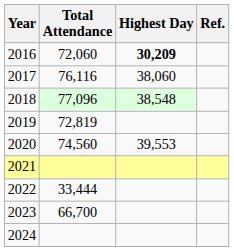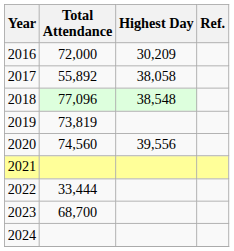(78, 54) 72,060 -> (78, 54) 72,000
(156, 54) bold -> (156, 54) normal
(78, 76) 76,116 -> (78, 76) 55,892
(156, 76) 38,060 -> (156, 76) 38,058
(78, 122) 72,819 -> (78, 122) 73,819
(156, 144) 39,553 -> (156, 144) 39,556
(78, 212) 66,700 -> (78, 212) 68,700
